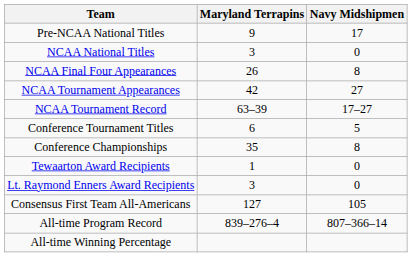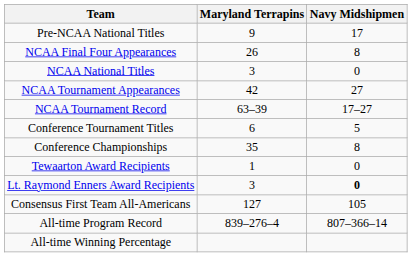rows swapped: (101, 52) <-> (101, 71)
(357, 185) normal -> (357, 185) bold
